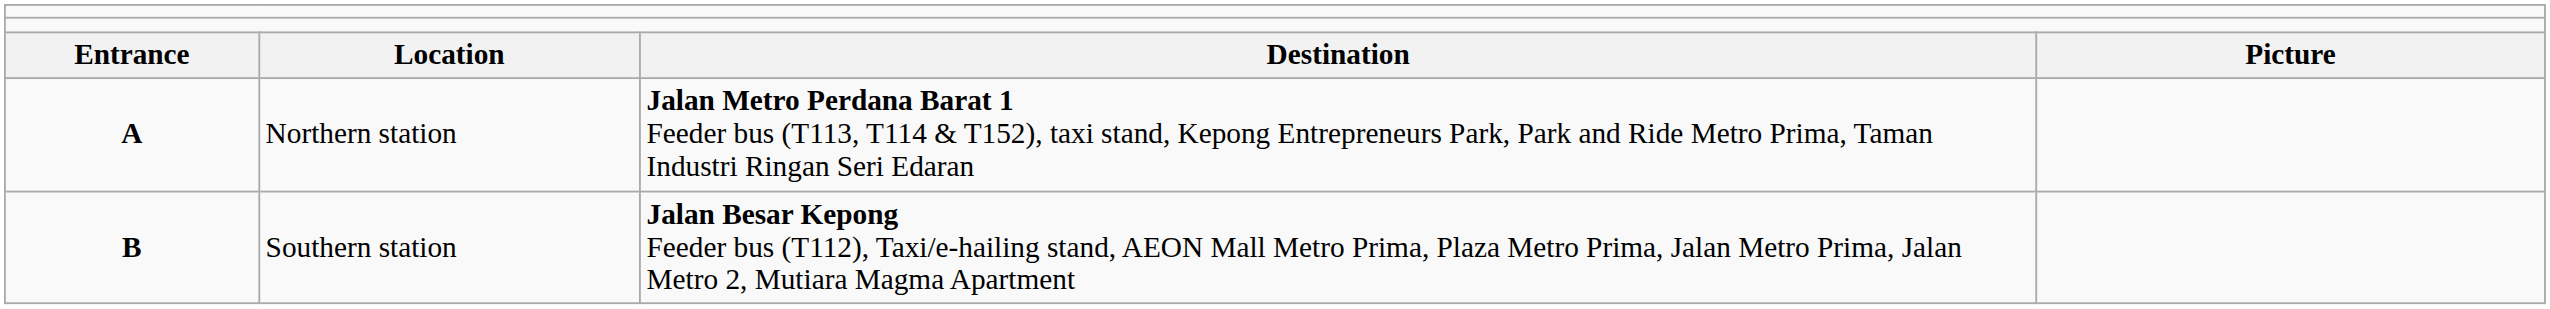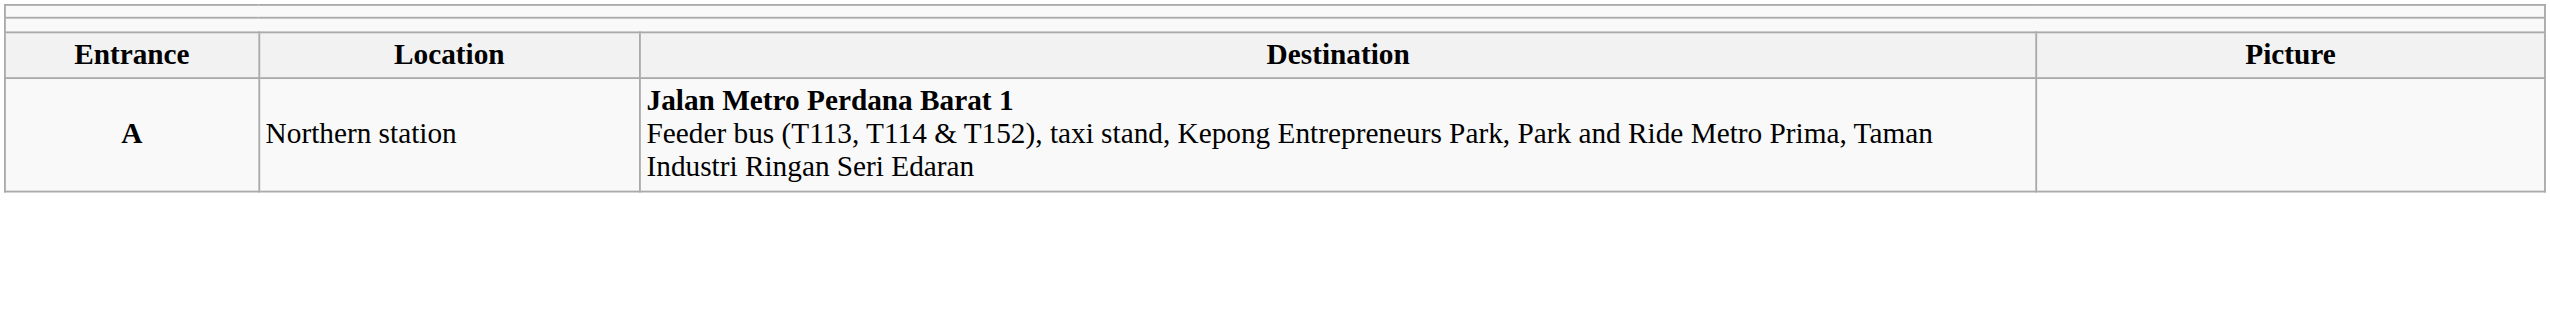- row: (361, 246)
